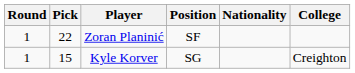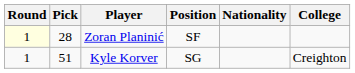(27, 36) no background -> (27, 36) lightyellow background
(65, 36) 22 -> (65, 36) 28
(65, 57) 15 -> (65, 57) 51
